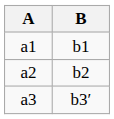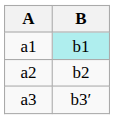(81, 45) no background -> (81, 45) paleturquoise background
